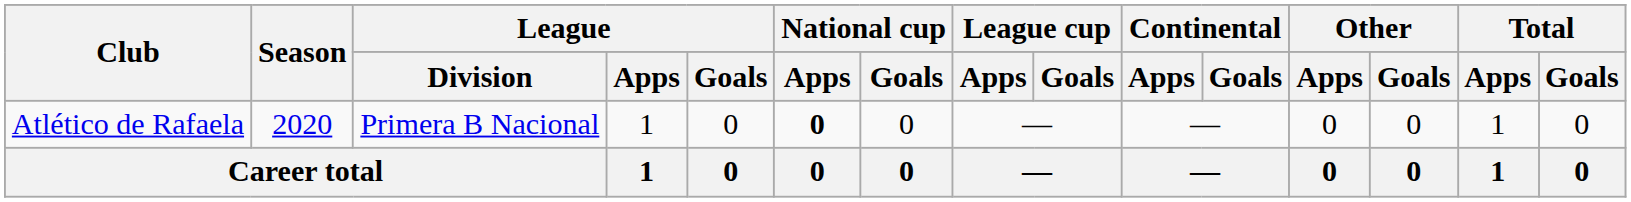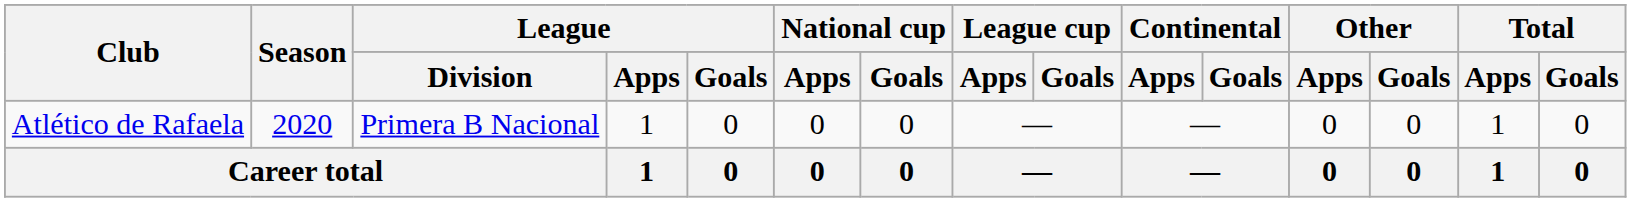(817, 123) bold -> (817, 123) normal
